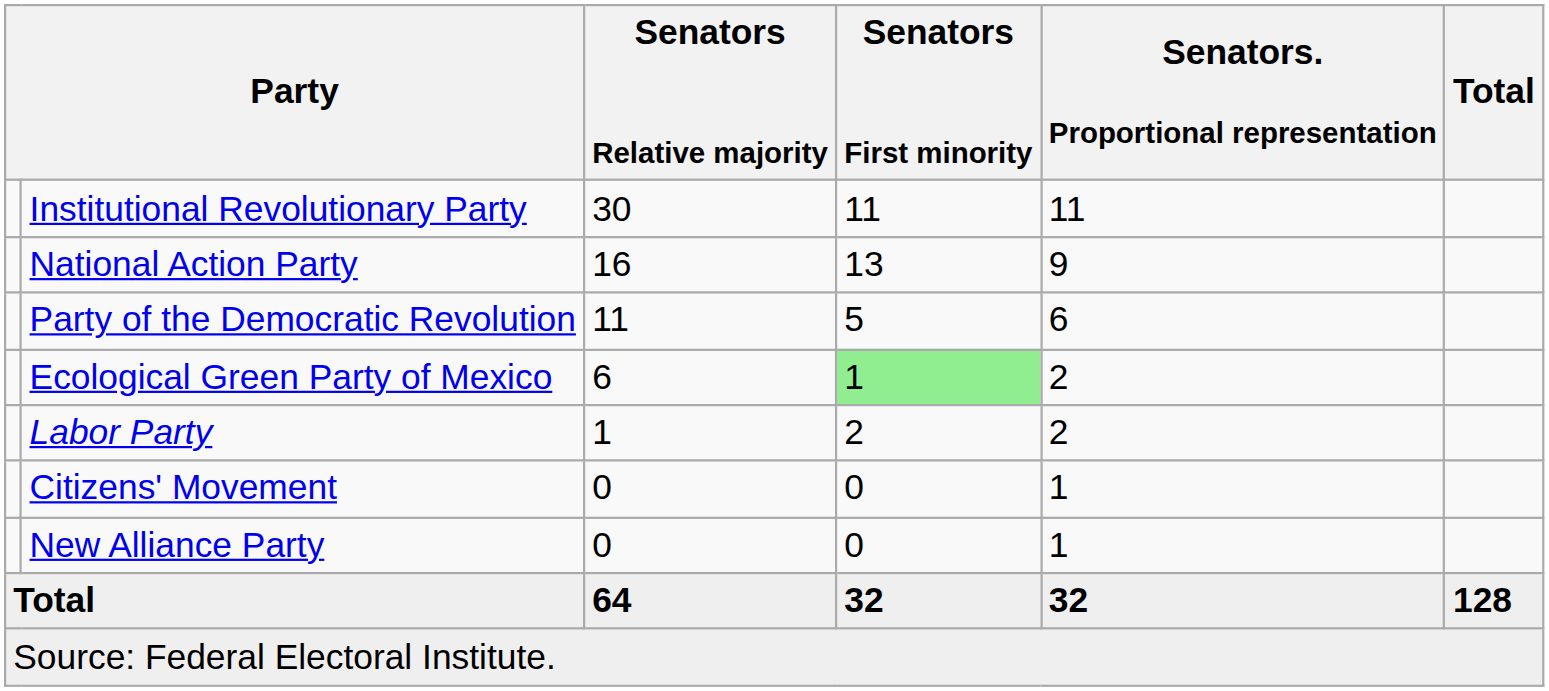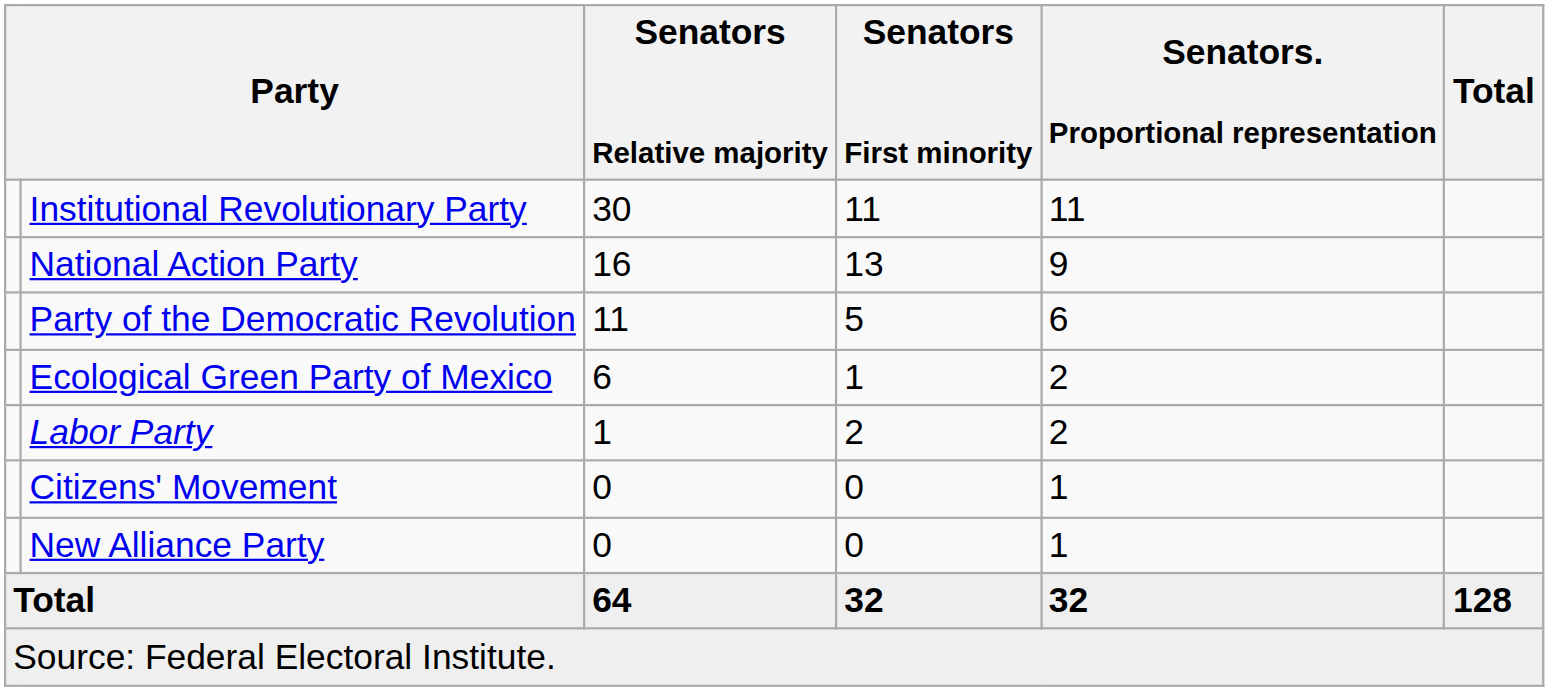(854, 376) lightgreen background -> (854, 376) no background
